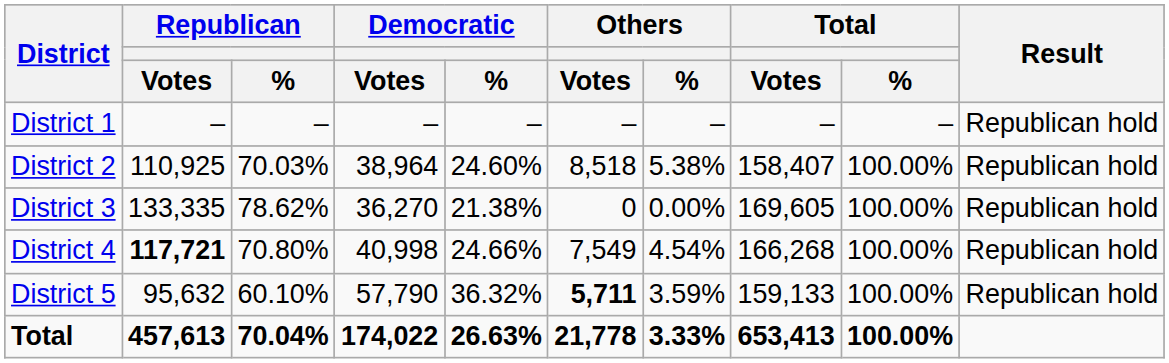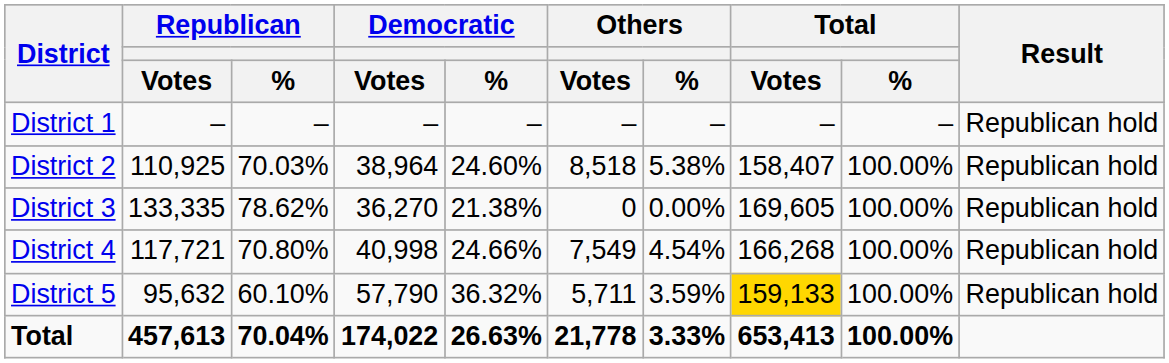(177, 251) bold -> (178, 251) normal
(604, 293) bold -> (604, 293) normal
(786, 293) no background -> (786, 293) gold background
